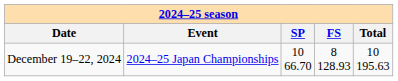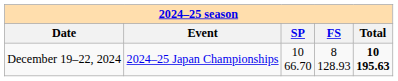(373, 59) normal -> (373, 59) bold
